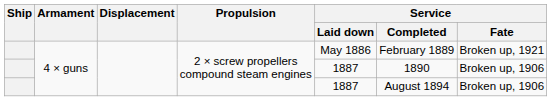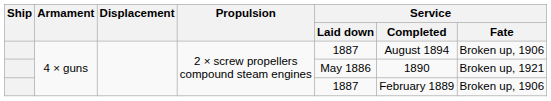(346, 50) May 1886 -> (346, 50) 1887
(417, 50) February 1889 -> (417, 50) August 1894
(502, 50) Broken up, 1921 -> (502, 50) Broken up, 1906
(346, 68) 1887 -> (346, 68) May 1886
(502, 68) Broken up, 1906 -> (502, 68) Broken up, 1921
(417, 86) August 1894 -> (417, 86) February 1889
